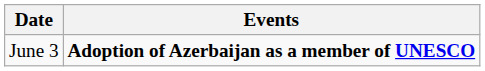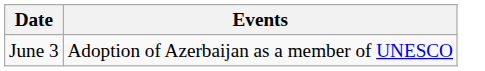(271, 50) bold -> (260, 50) normal
